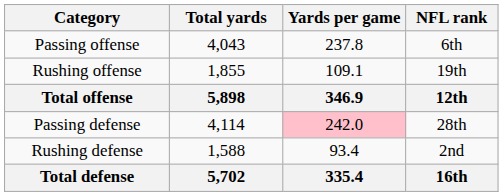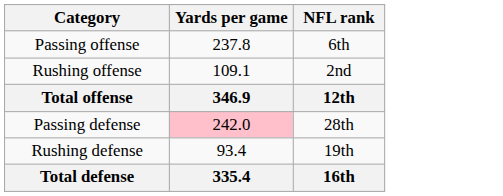- column: (226, 17)
(452, 71) 19th -> (339, 71) 2nd
(452, 151) 2nd -> (339, 151) 19th
